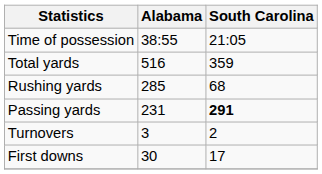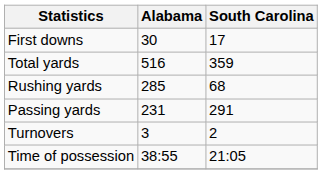rows swapped: (45, 156) <-> (71, 40)
(221, 110) bold -> (221, 110) normal
